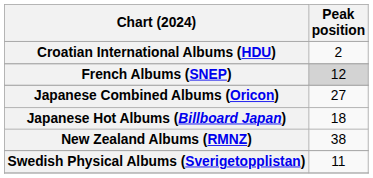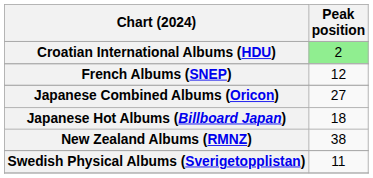(338, 52) no background -> (338, 52) lightgreen background
(338, 74) lightgrey background -> (338, 74) no background
